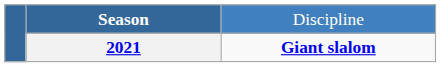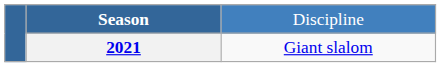(328, 47) bold -> (328, 47) normal
